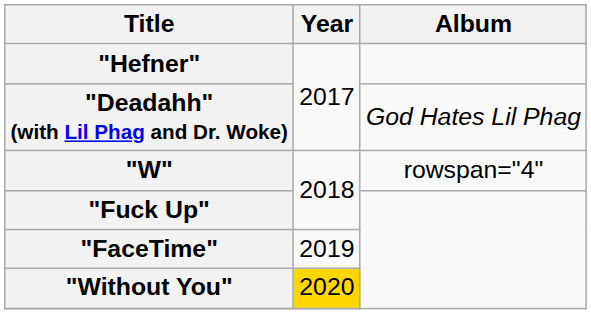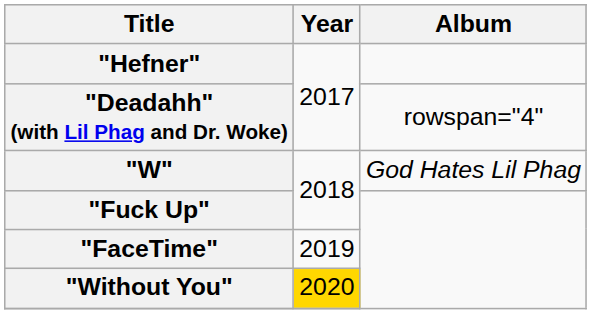(473, 116) God Hates Lil Phag -> (473, 116) rowspan="4"
(473, 170) rowspan="4" -> (473, 170) God Hates Lil Phag
